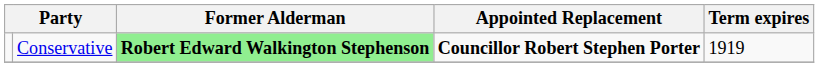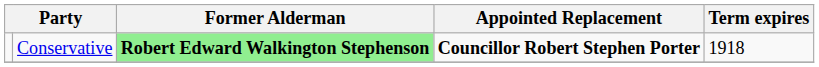(726, 47) 1919 -> (726, 47) 1918
